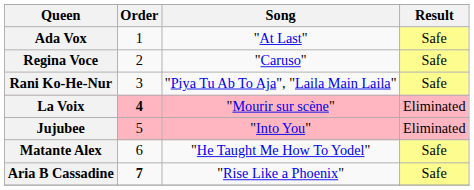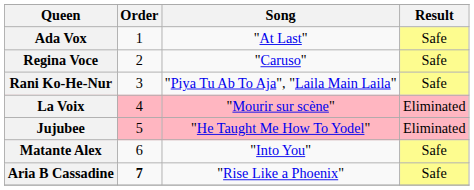(139, 106) bold -> (139, 106) normal
(281, 128) "Into You" -> (281, 128) "He Taught Me How To Yodel"
(281, 151) "He Taught Me How To Yodel" -> (281, 151) "Into You"
